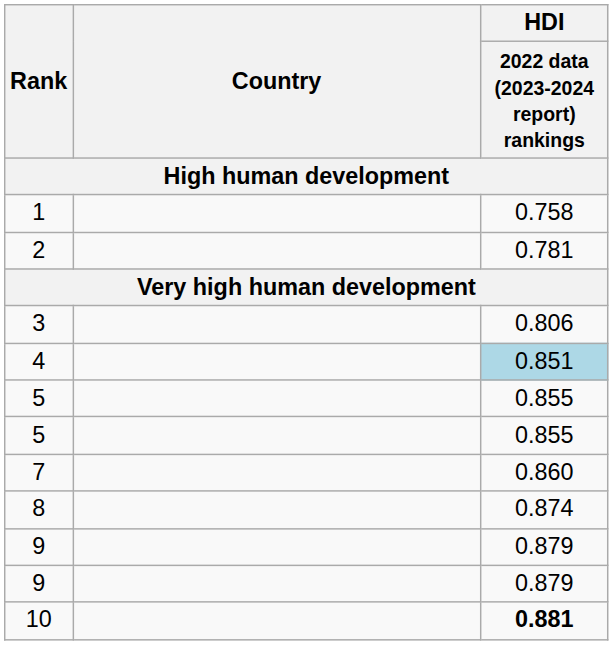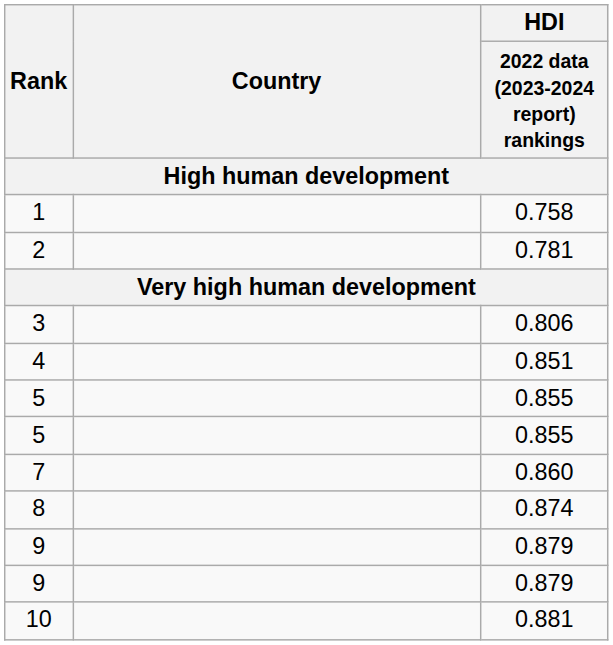(544, 361) lightblue background -> (544, 361) no background
(544, 620) bold -> (544, 620) normal
